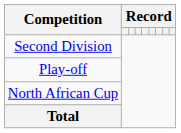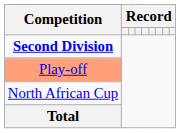(63, 46) normal -> (63, 46) bold
(63, 69) no background -> (63, 69) lightsalmon background
